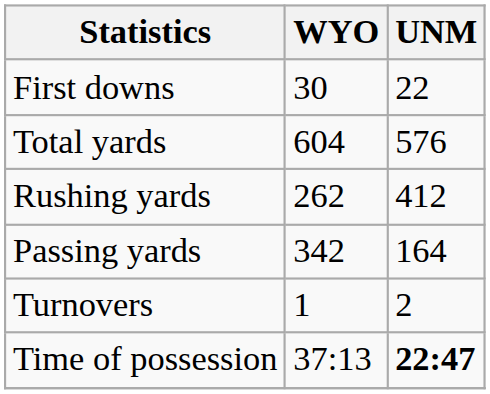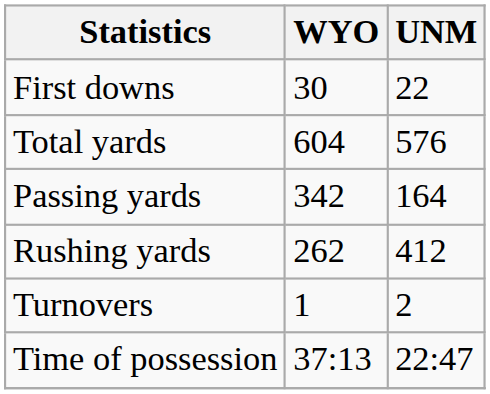rows swapped: (112, 195) <-> (107, 250)
(435, 359) bold -> (434, 359) normal
